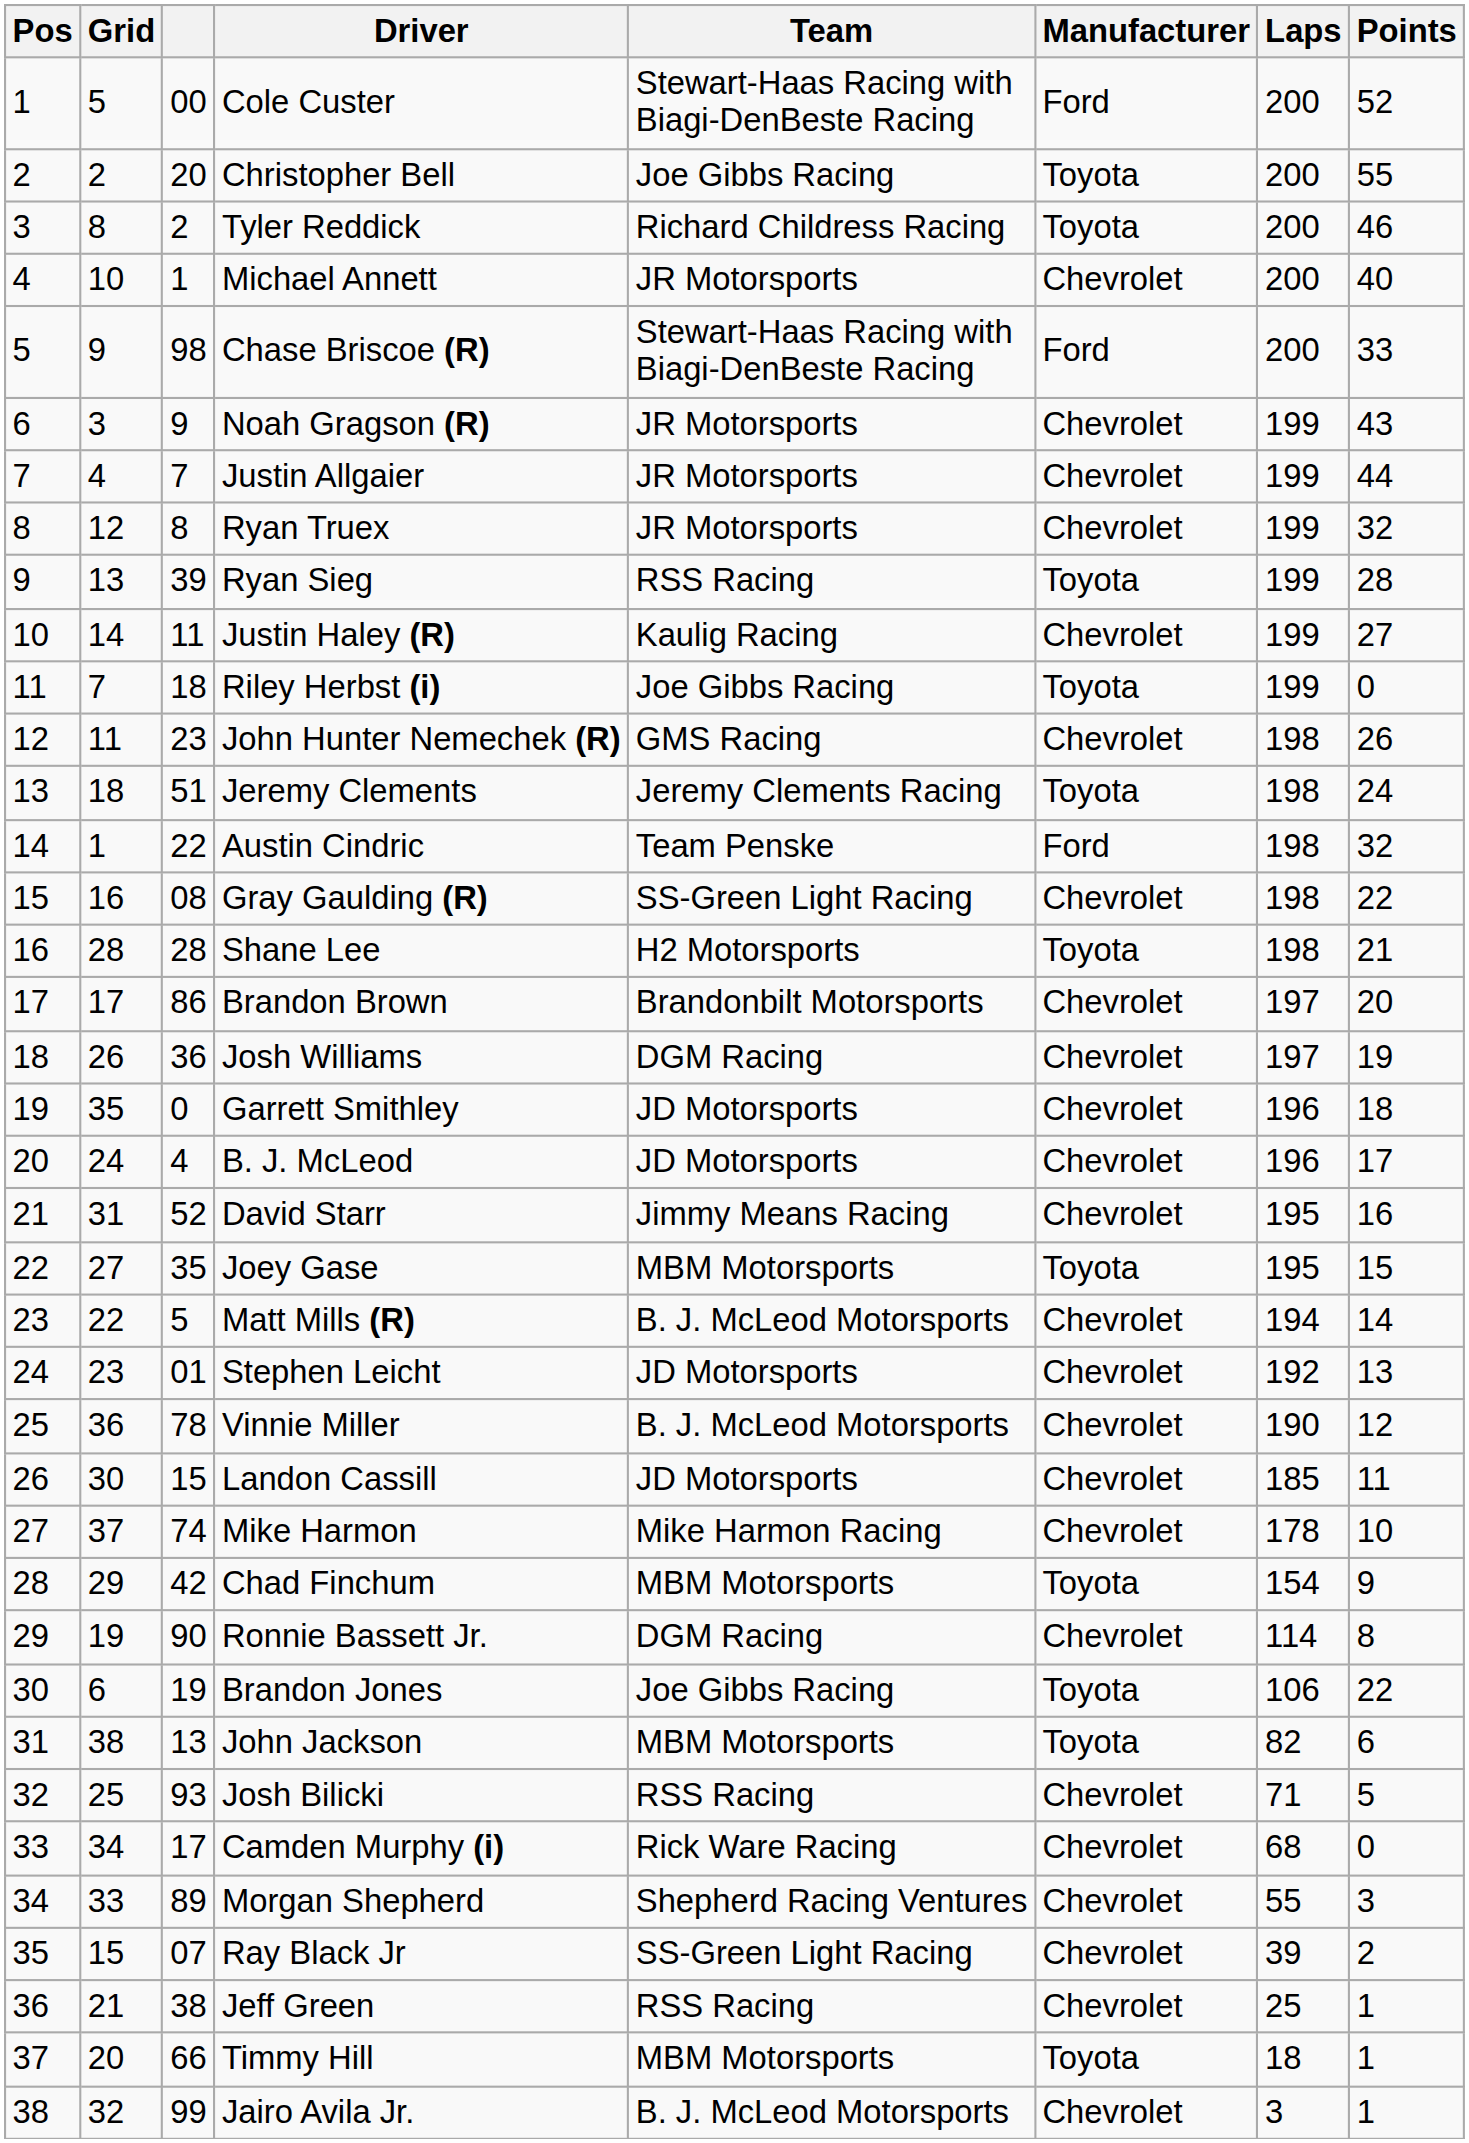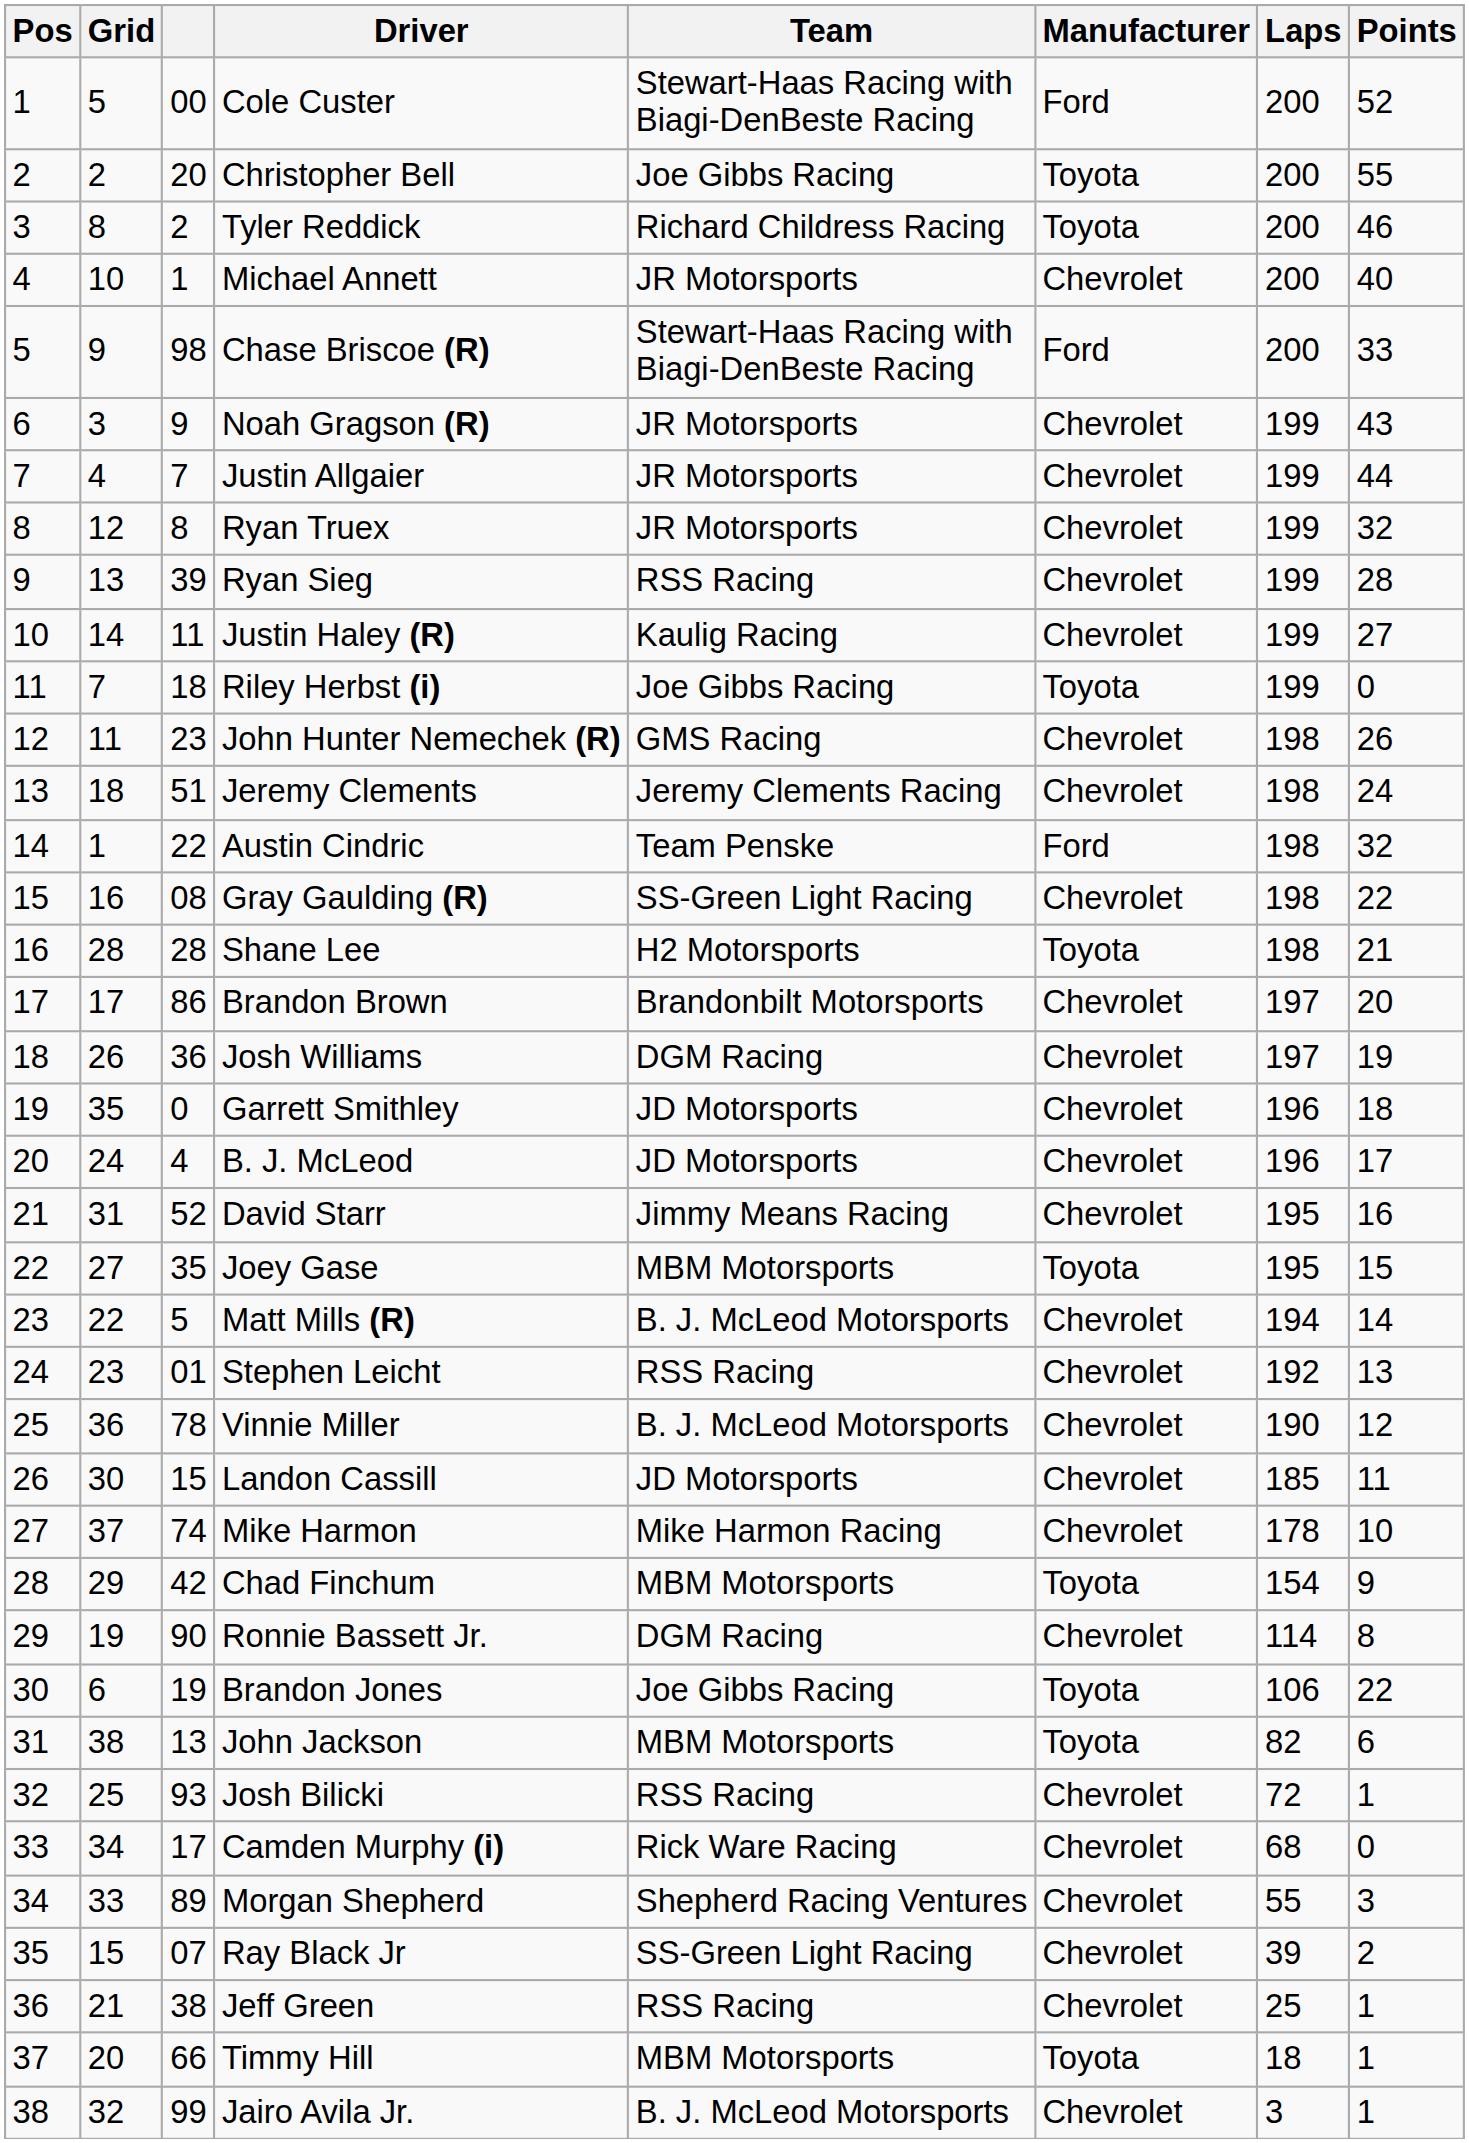(1091, 580) Toyota -> (1113, 580) Chevrolet
(1091, 791) Toyota -> (1113, 791) Chevrolet
(747, 1372) JD Motorsports -> (725, 1372) RSS Racing
(1283, 1794) 71 -> (1283, 1794) 72
(1366, 1794) 5 -> (1366, 1794) 1
